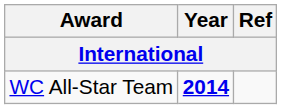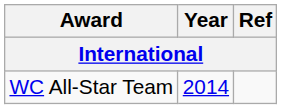(206, 86) bold -> (206, 86) normal
